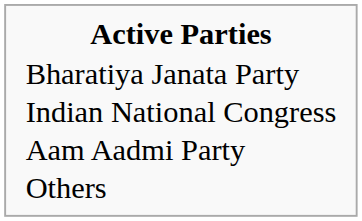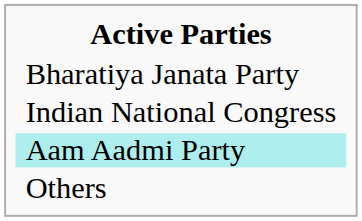(135, 150) no background -> (135, 150) paleturquoise background
